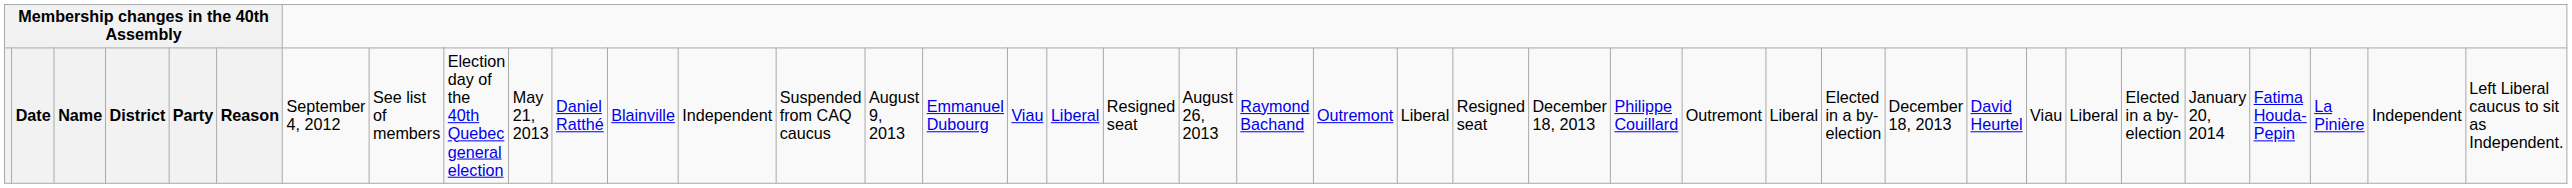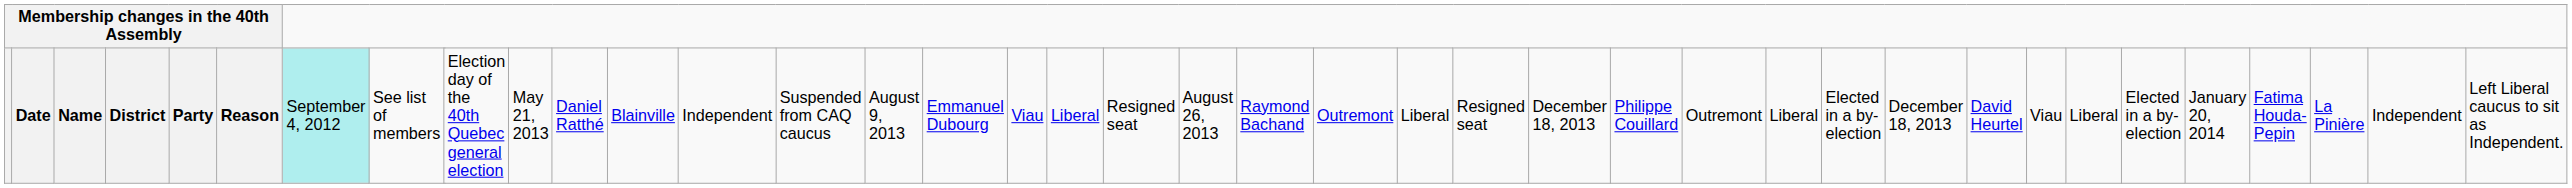(326, 115) no background -> (326, 115) paleturquoise background
